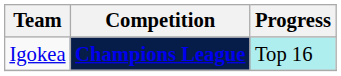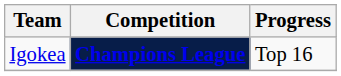(284, 53) paleturquoise background -> (284, 53) no background
